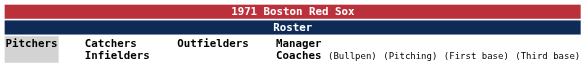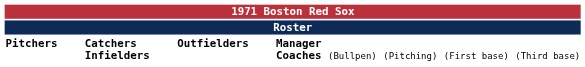(31, 43) lightgrey background -> (31, 43) no background
